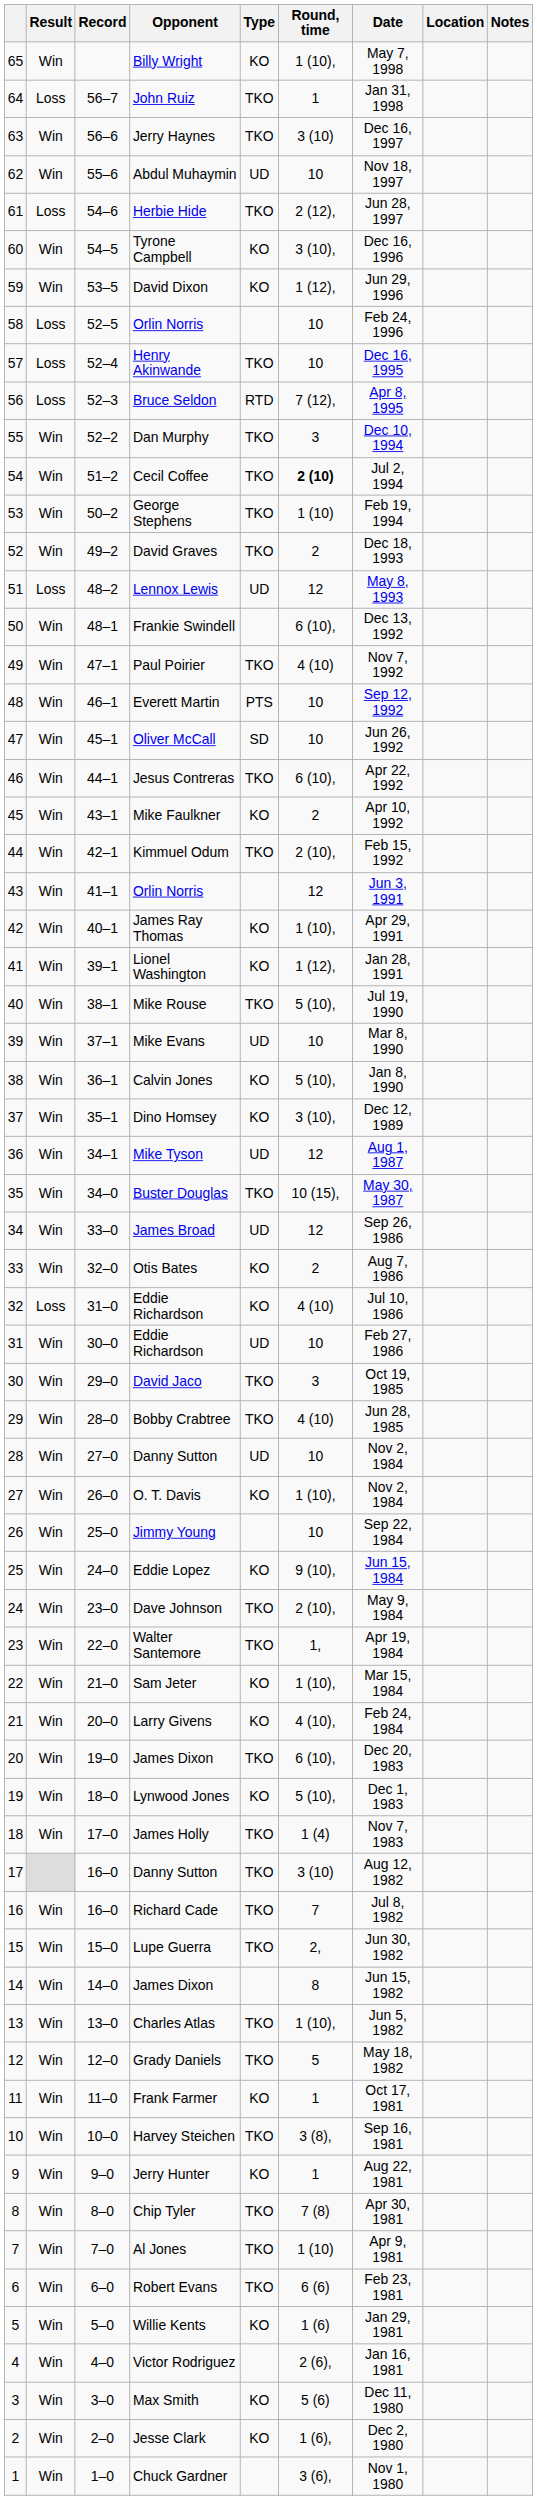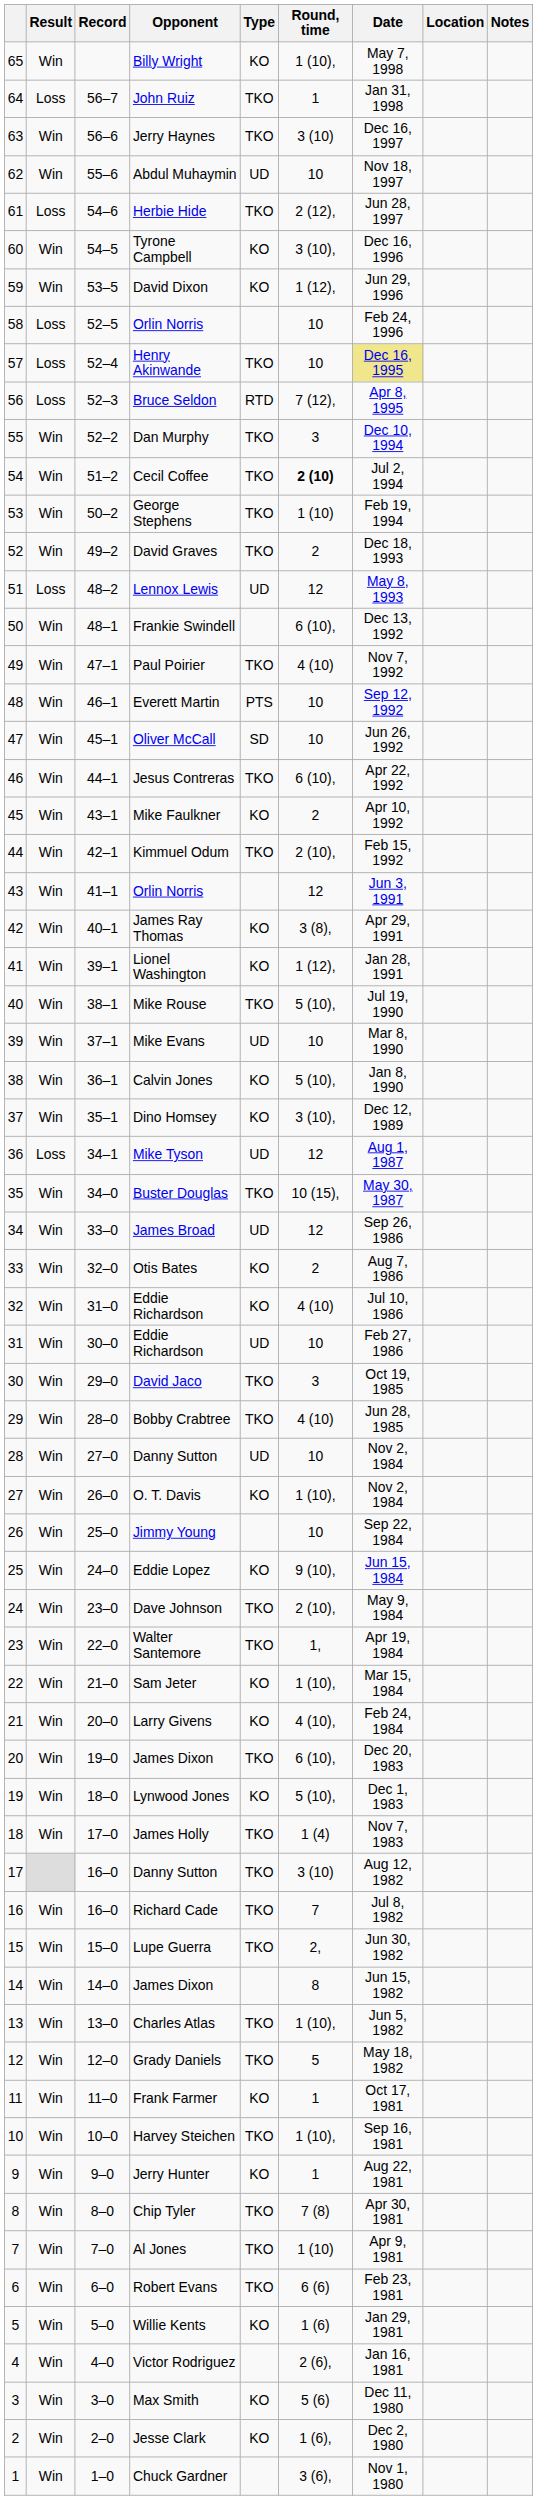(388, 362) no background -> (388, 362) khaki background
(315, 929) 1 (10), -> (315, 929) 3 (8),
(51, 1155) Win -> (51, 1155) Loss
(51, 1306) Loss -> (51, 1306) Win
(315, 2136) 3 (8), -> (315, 2136) 1 (10),
